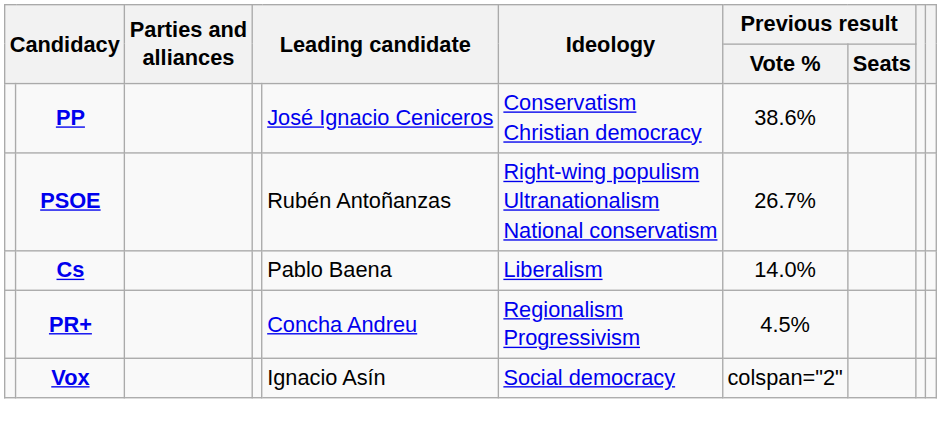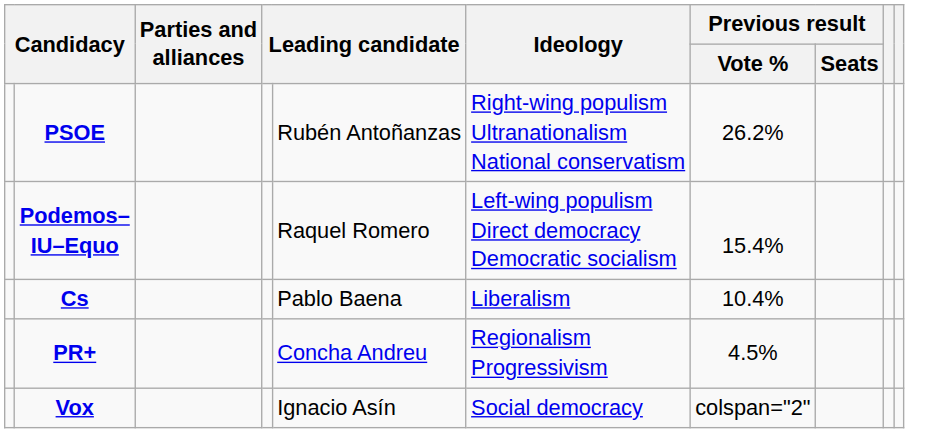- row: (70, 117)
(785, 201) 26.7% -> (753, 132) 26.2%
+ row: (75, 230)
(785, 270) 14.0% -> (753, 299) 10.4%
